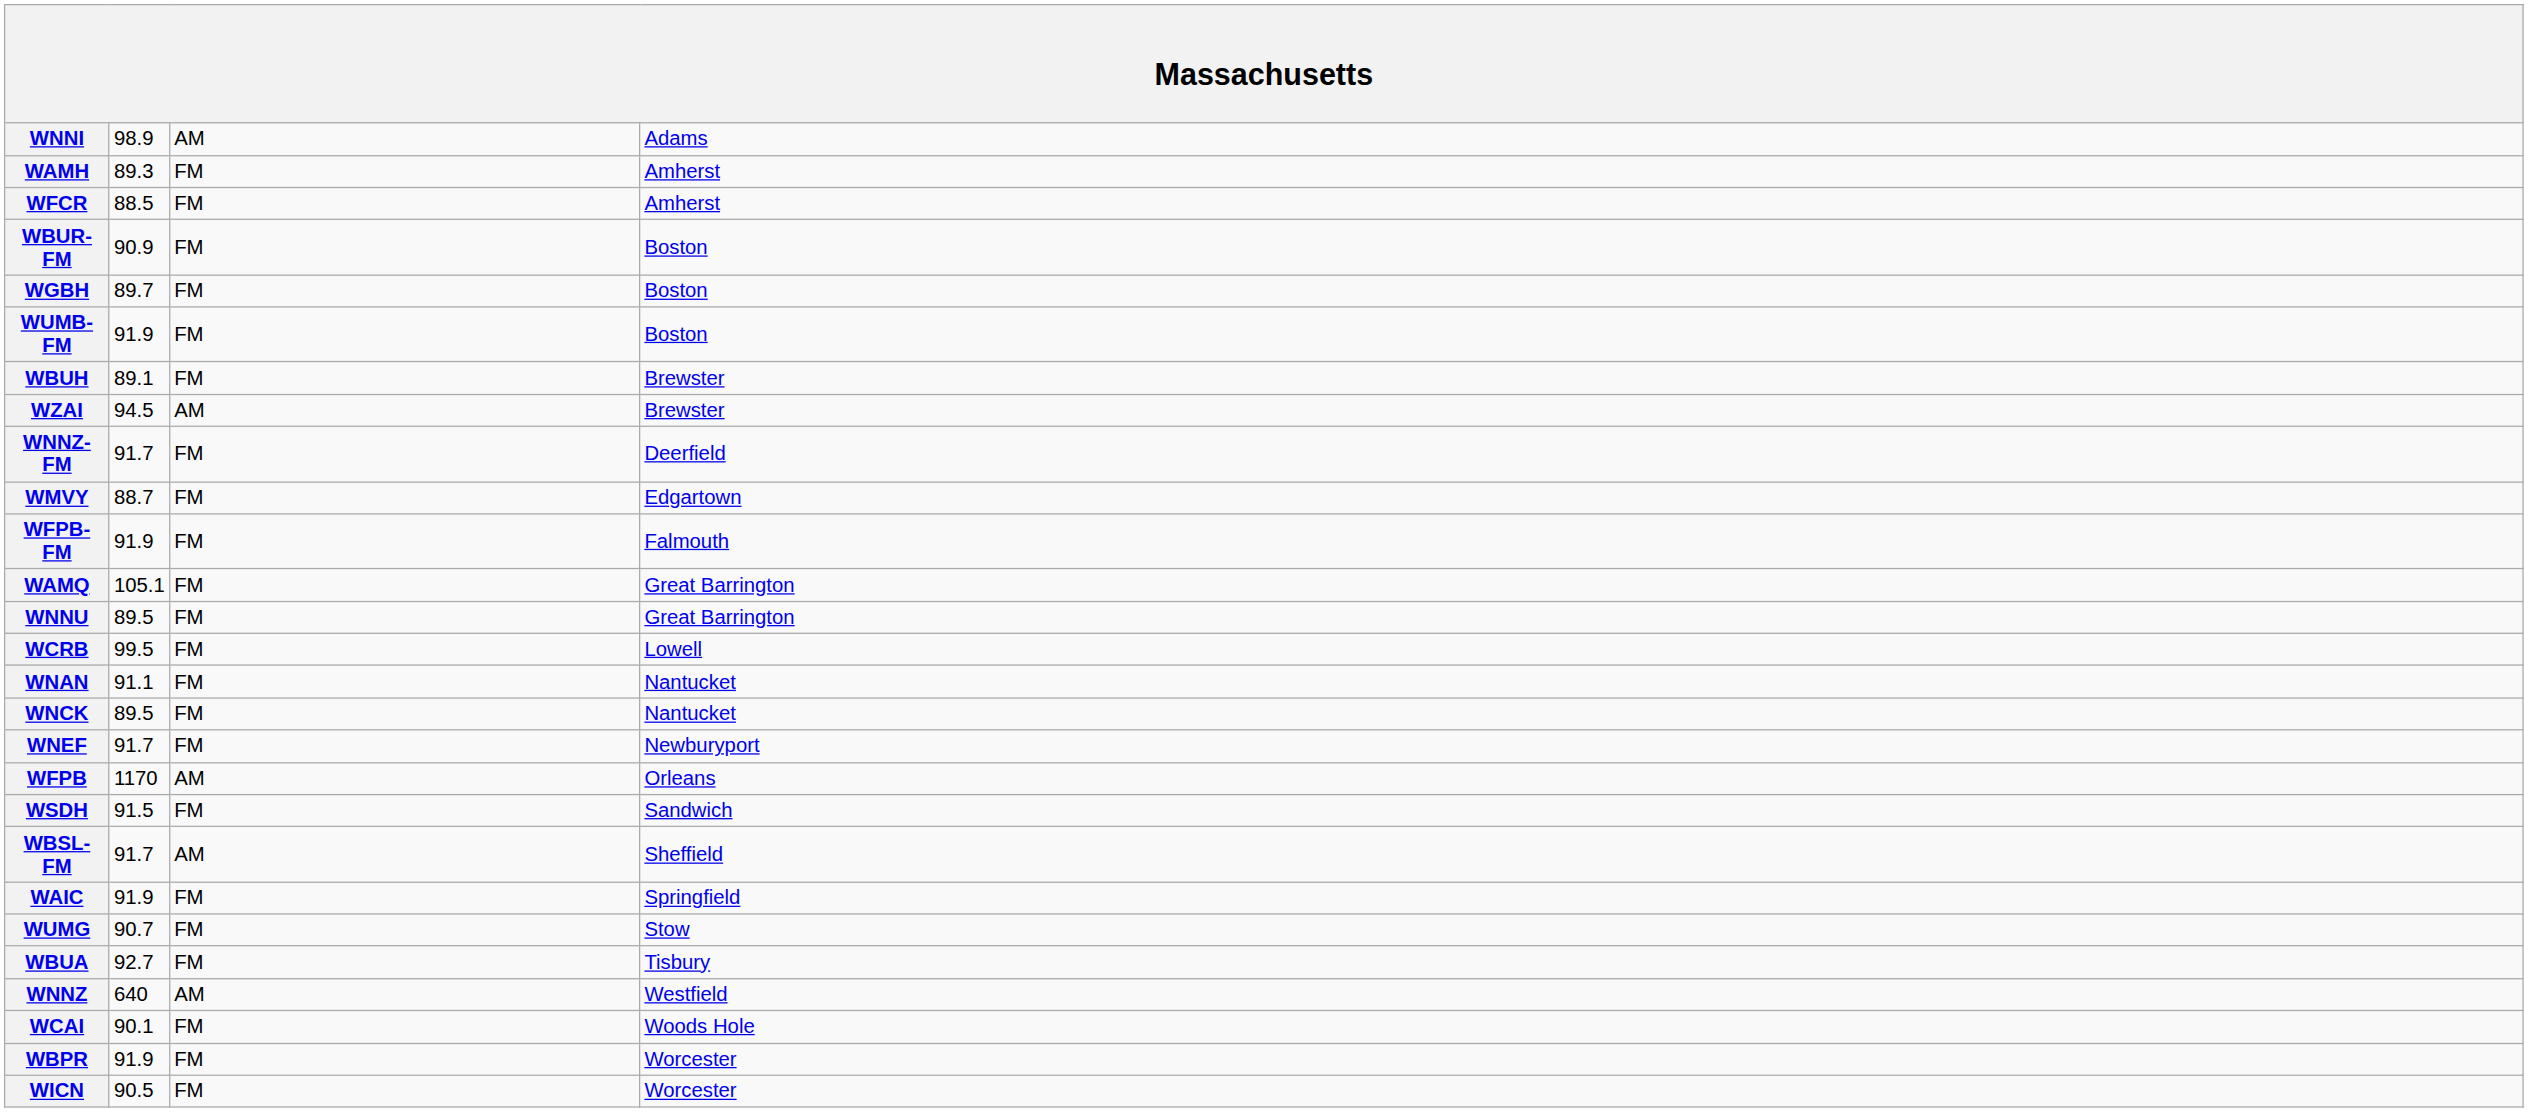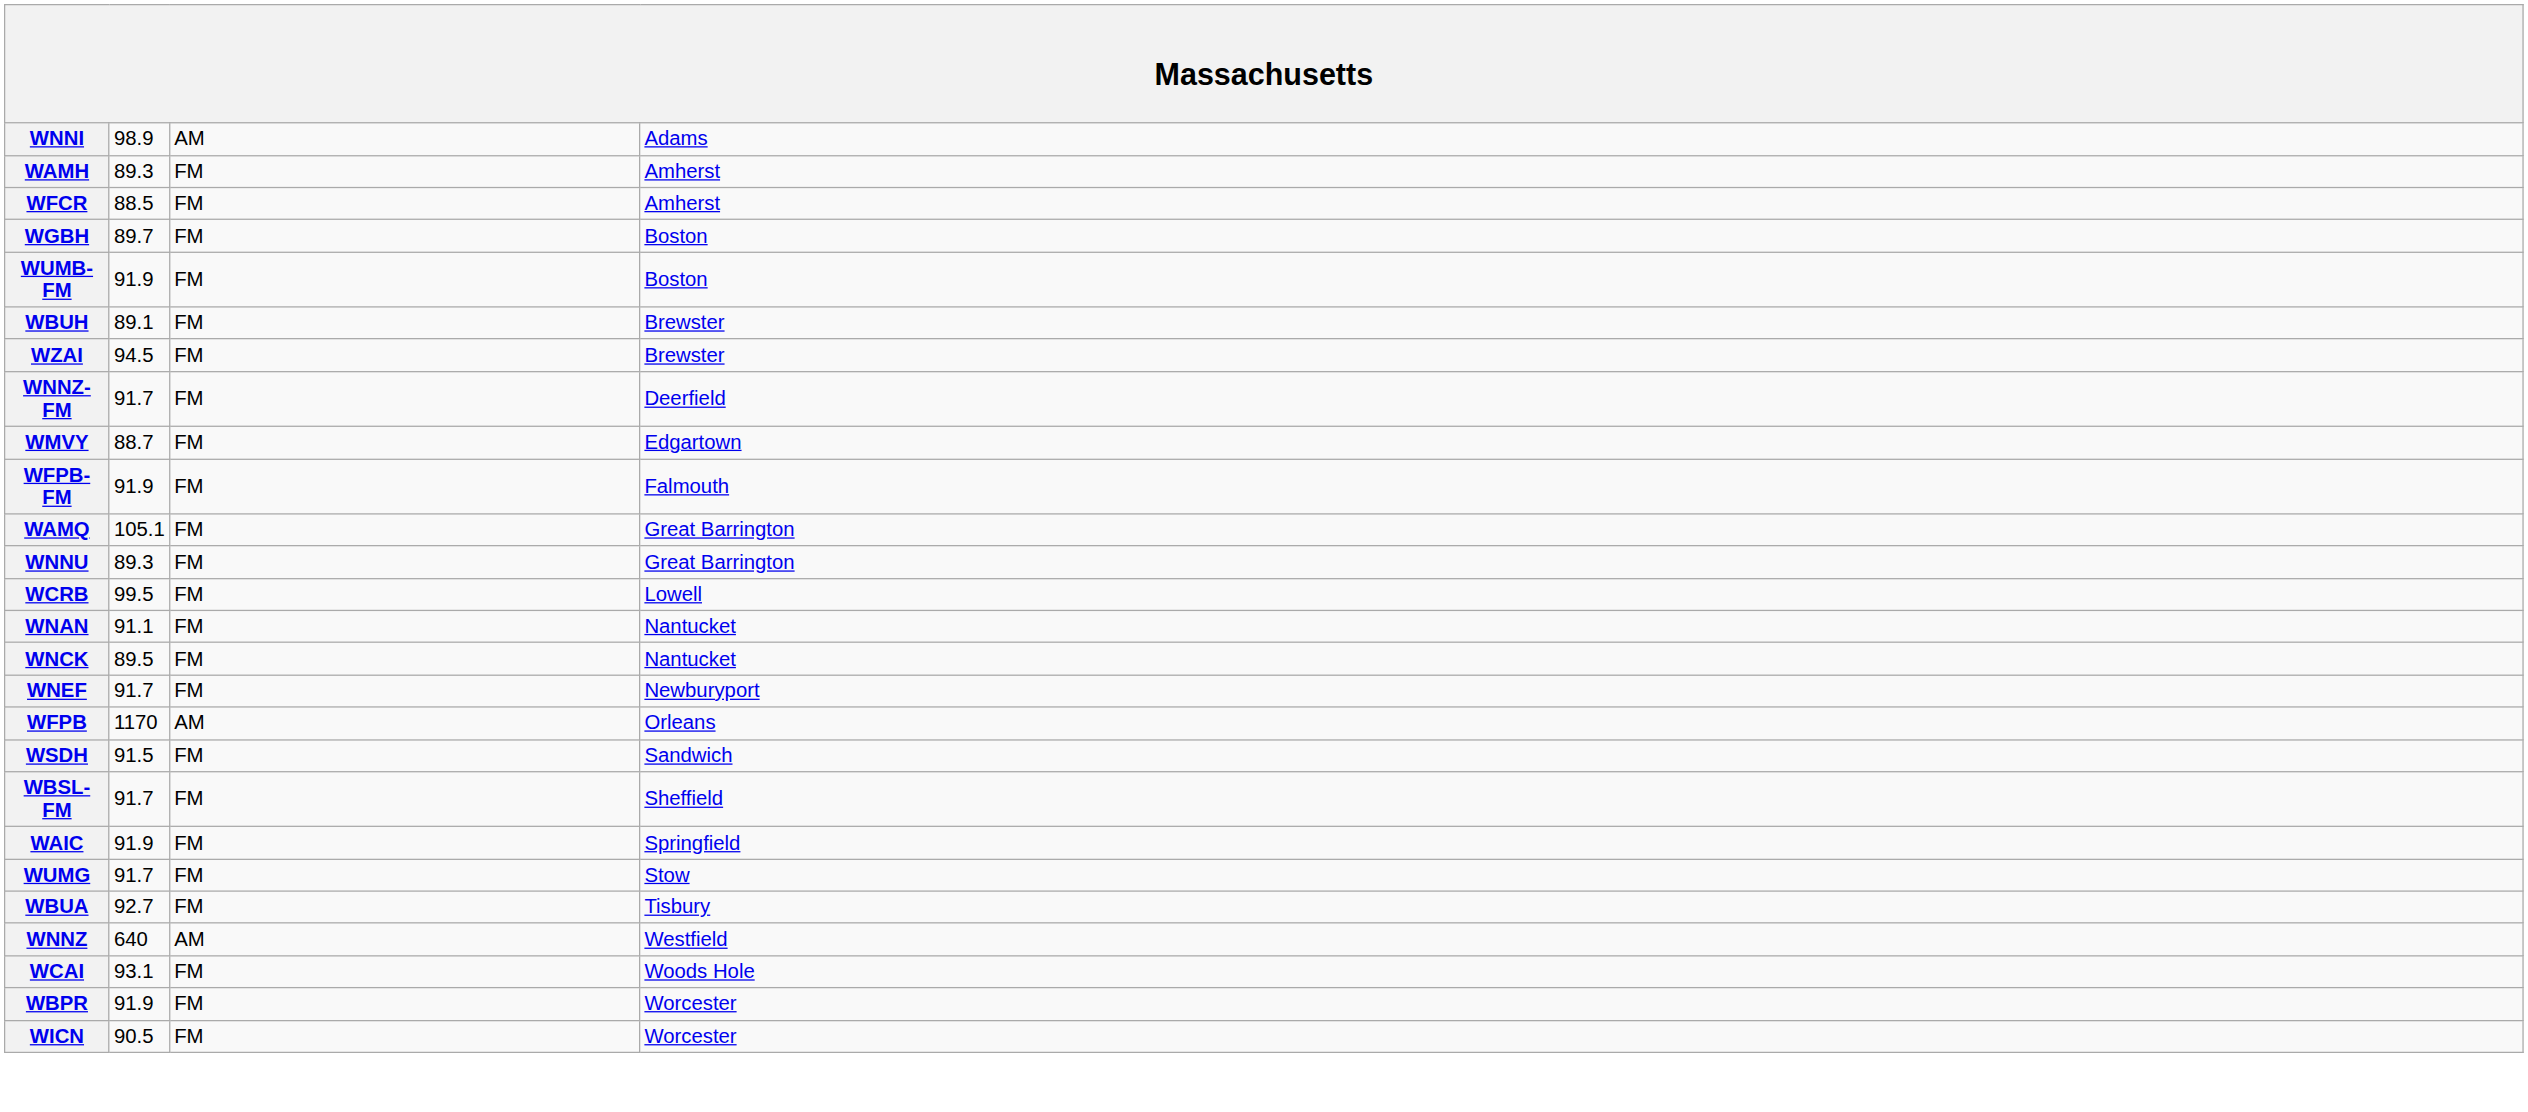- row: (57, 247)
(189, 410) AM -> (189, 355) FM
(134, 617) 89.5 -> (134, 562) 89.3
(189, 854) AM -> (189, 799) FM
(134, 930) 90.7 -> (134, 874) 91.7
(134, 1026) 90.1 -> (134, 971) 93.1
